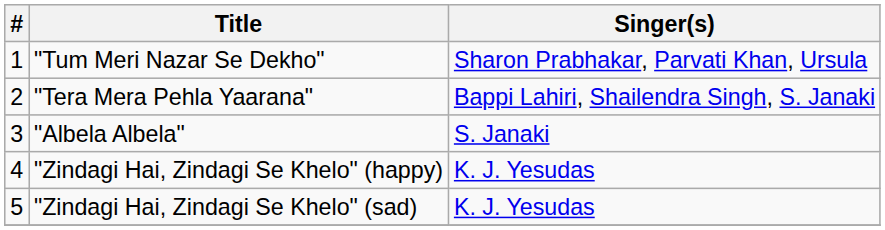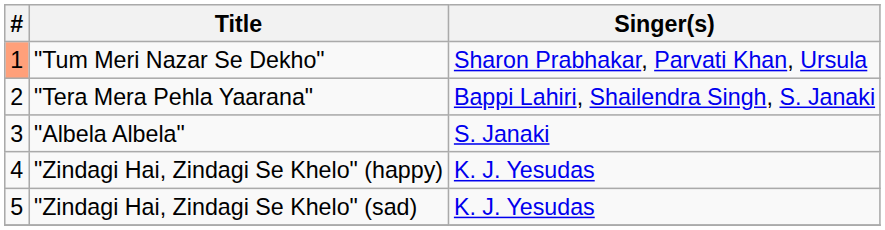(17, 60) no background -> (17, 60) lightsalmon background
